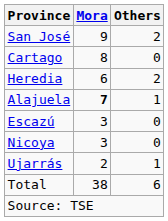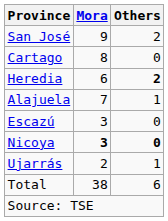(157, 79) normal -> (157, 79) bold
(104, 100) bold -> (104, 100) normal
(104, 142) normal -> (104, 142) bold
(157, 142) normal -> (157, 142) bold
